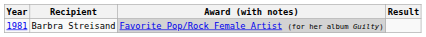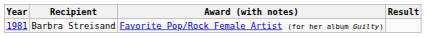(252, 26) lightgrey background -> (252, 26) no background
